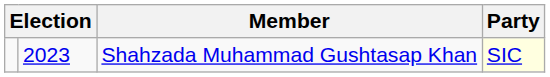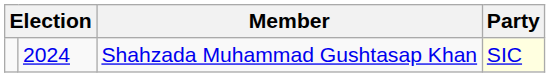(46, 54) 2023 -> (46, 54) 2024
